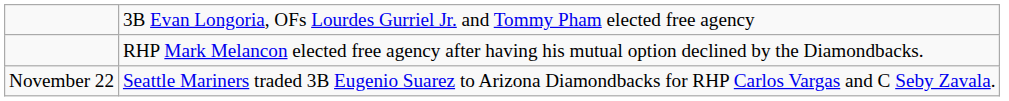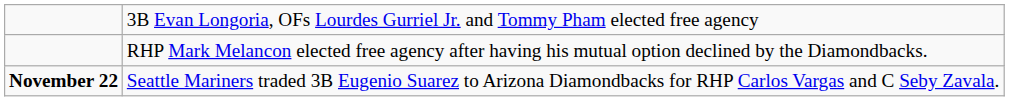(62, 80) normal -> (64, 80) bold
